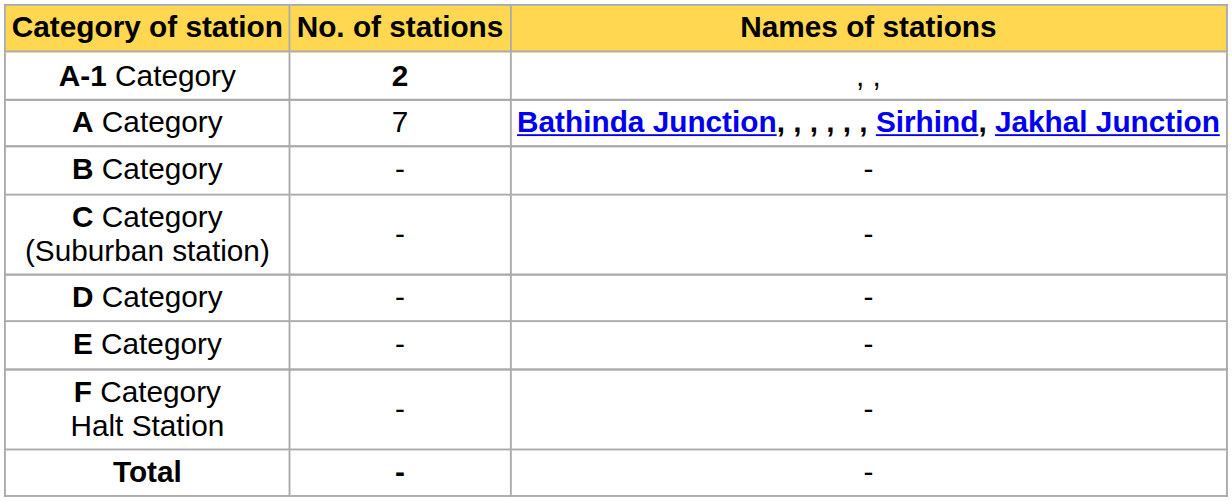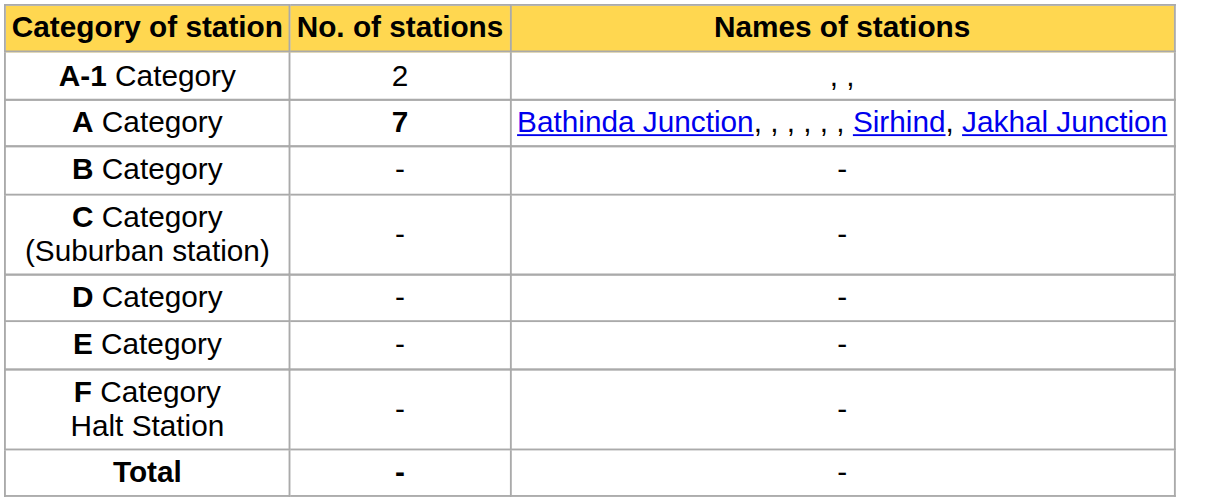(400, 75) bold -> (400, 75) normal
(400, 122) normal -> (400, 122) bold
(868, 122) bold -> (842, 122) normal
